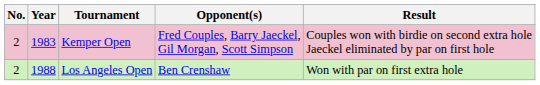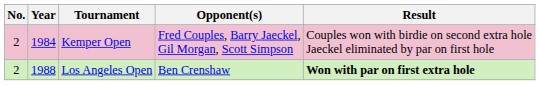(43, 42) 1983 -> (43, 42) 1984
(385, 70) normal -> (391, 70) bold
